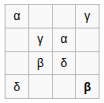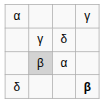(64, 39) α -> (64, 39) δ
(40, 63) no background -> (40, 63) lightgrey background
(64, 63) δ -> (64, 63) α
